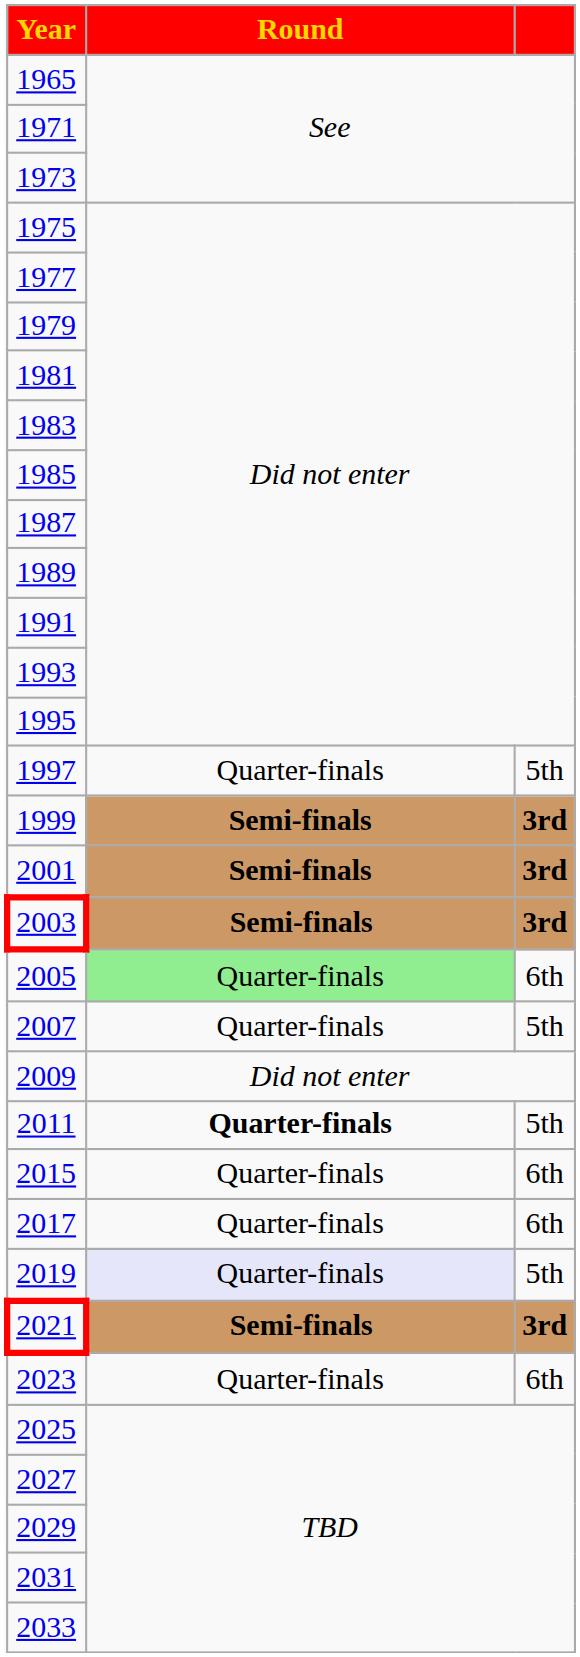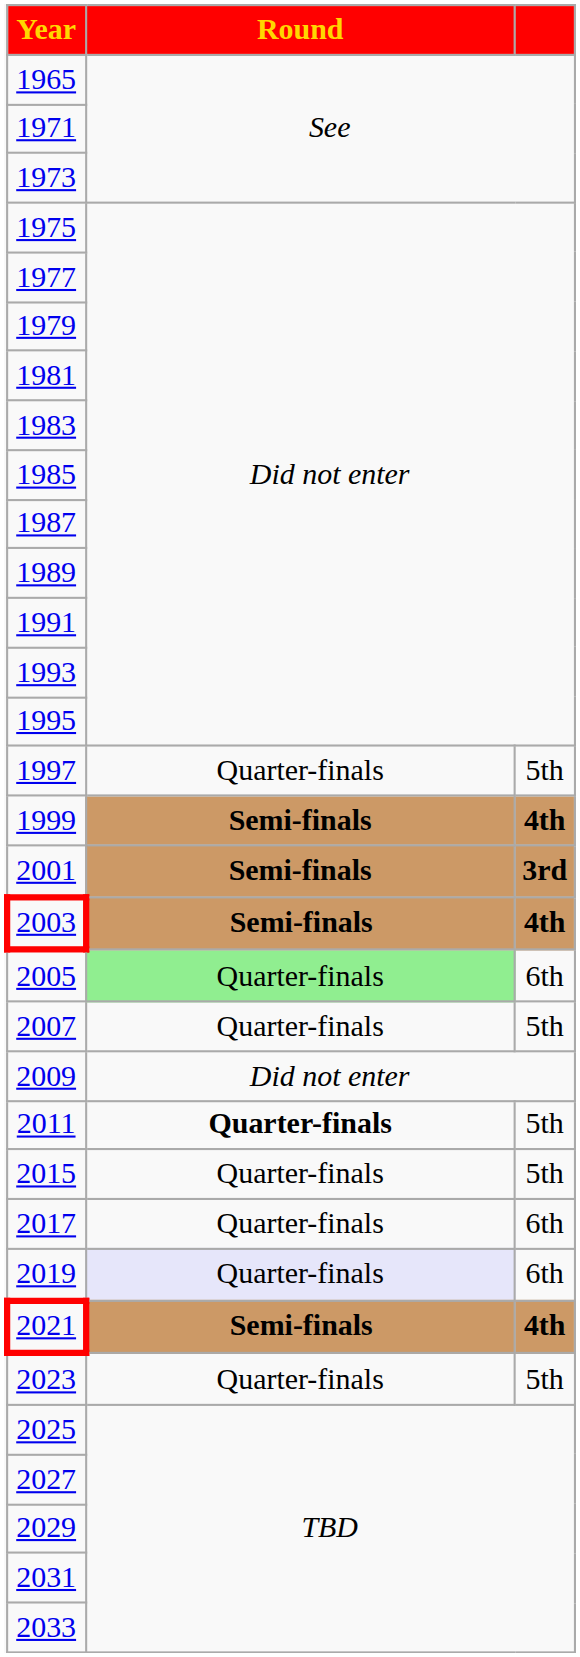(545, 819) 3rd -> (545, 819) 4th
(545, 922) 3rd -> (545, 922) 4th
(545, 1174) 6th -> (545, 1174) 5th
(545, 1273) 5th -> (545, 1273) 6th
(545, 1326) 3rd -> (545, 1326) 4th
(545, 1378) 6th -> (545, 1378) 5th
